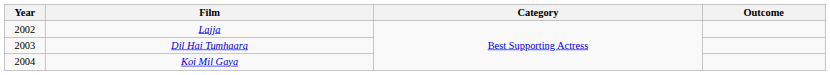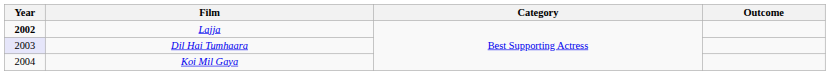(25, 29) normal -> (25, 29) bold
(25, 45) no background -> (25, 45) lavender background
